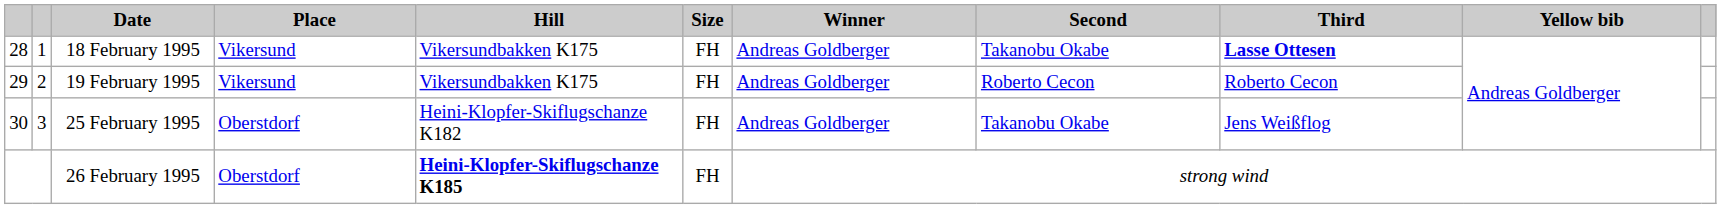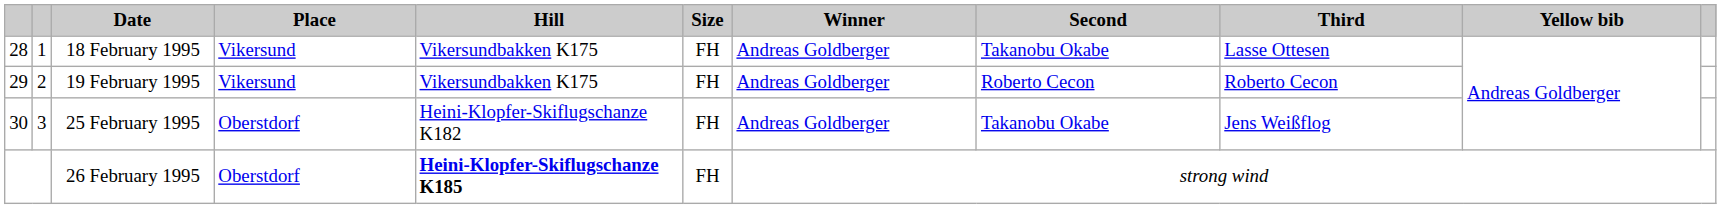(1280, 50) bold -> (1277, 50) normal
